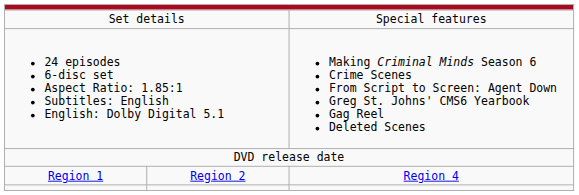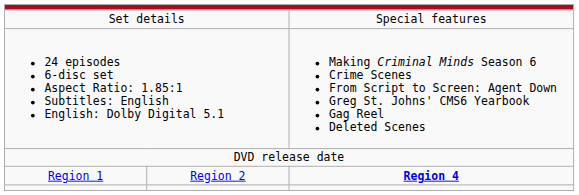(431, 176) normal -> (431, 176) bold
